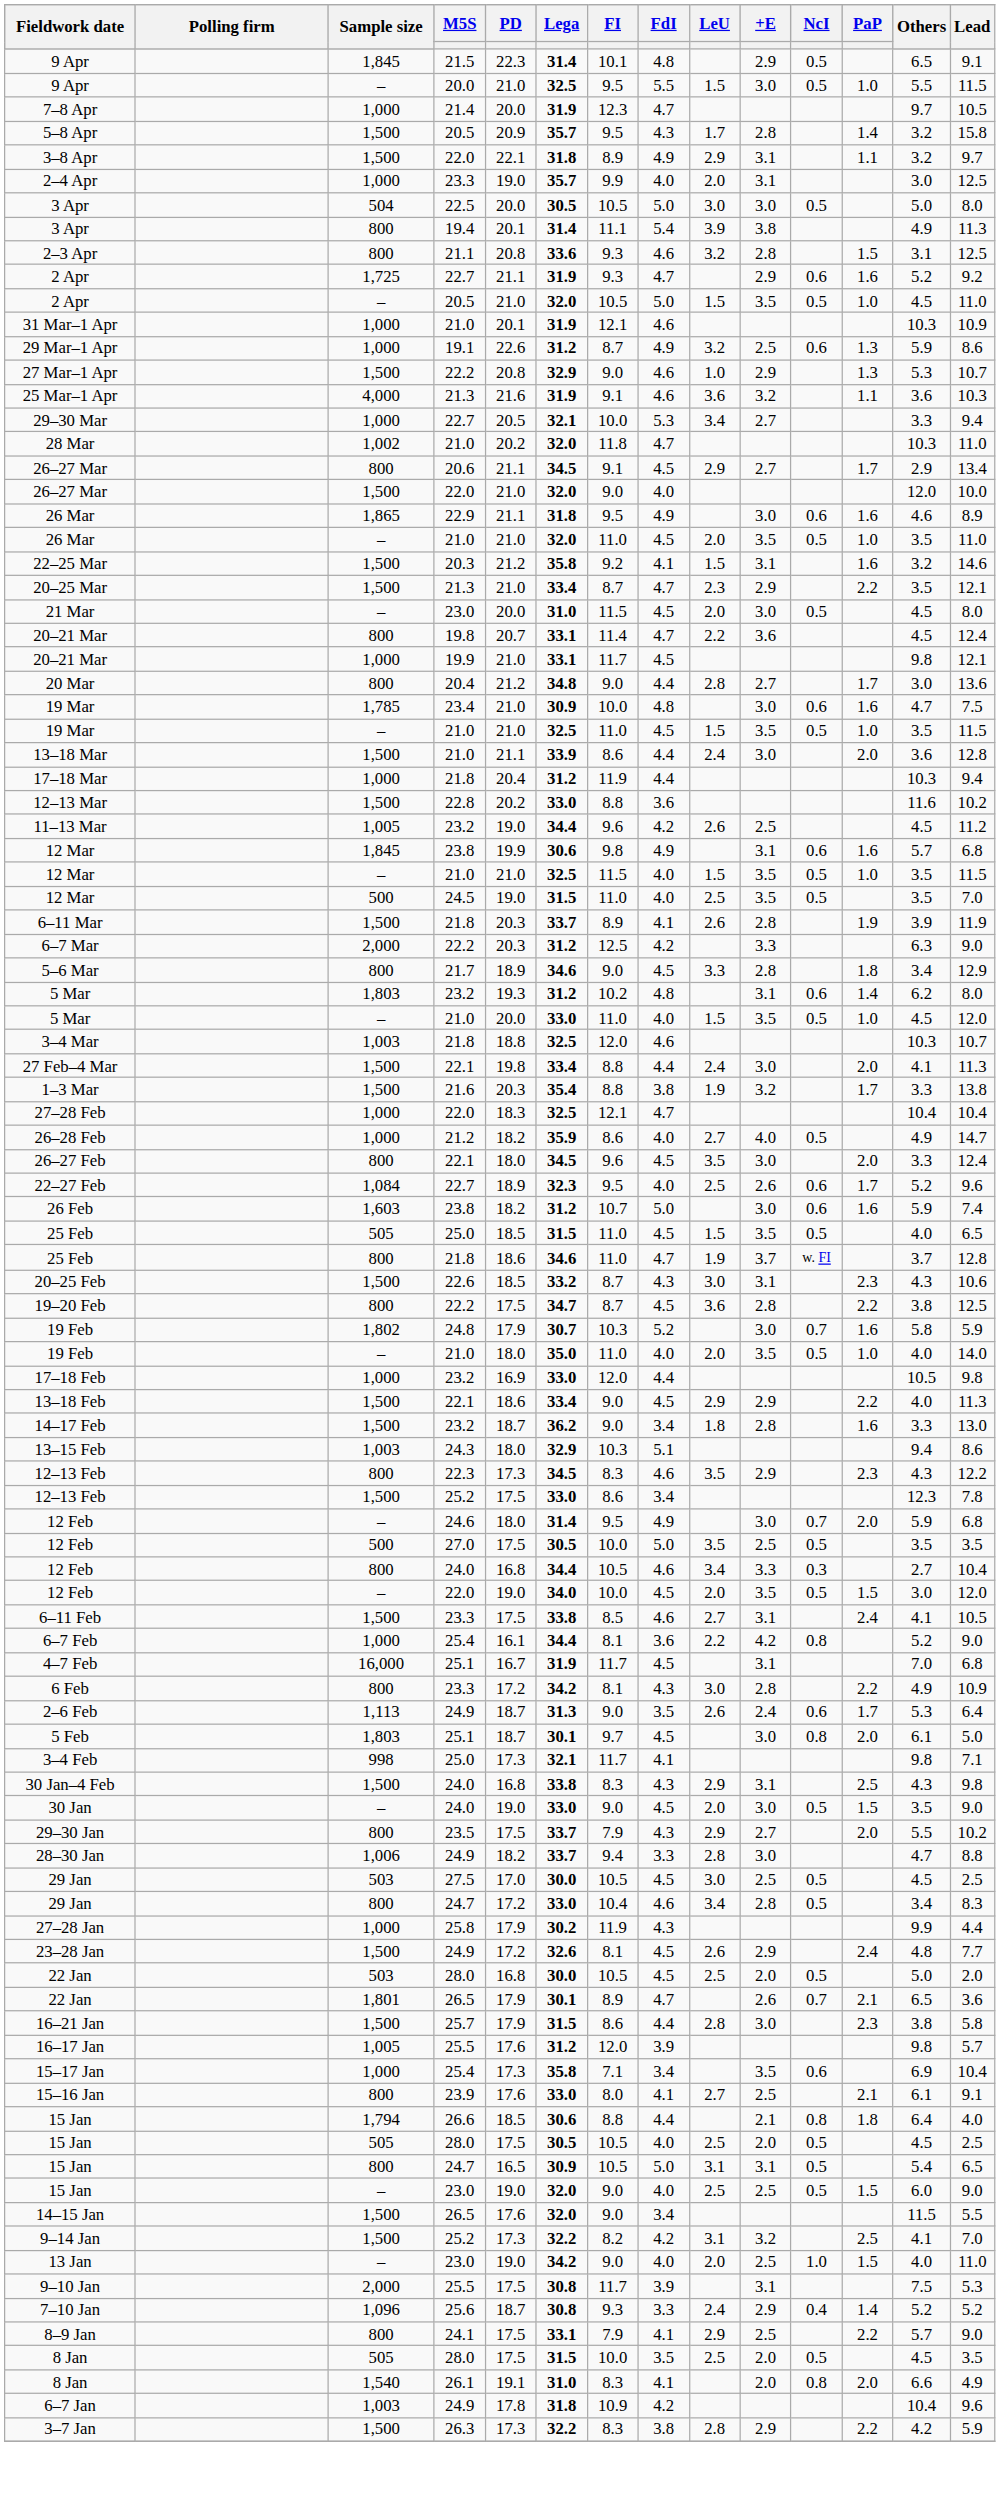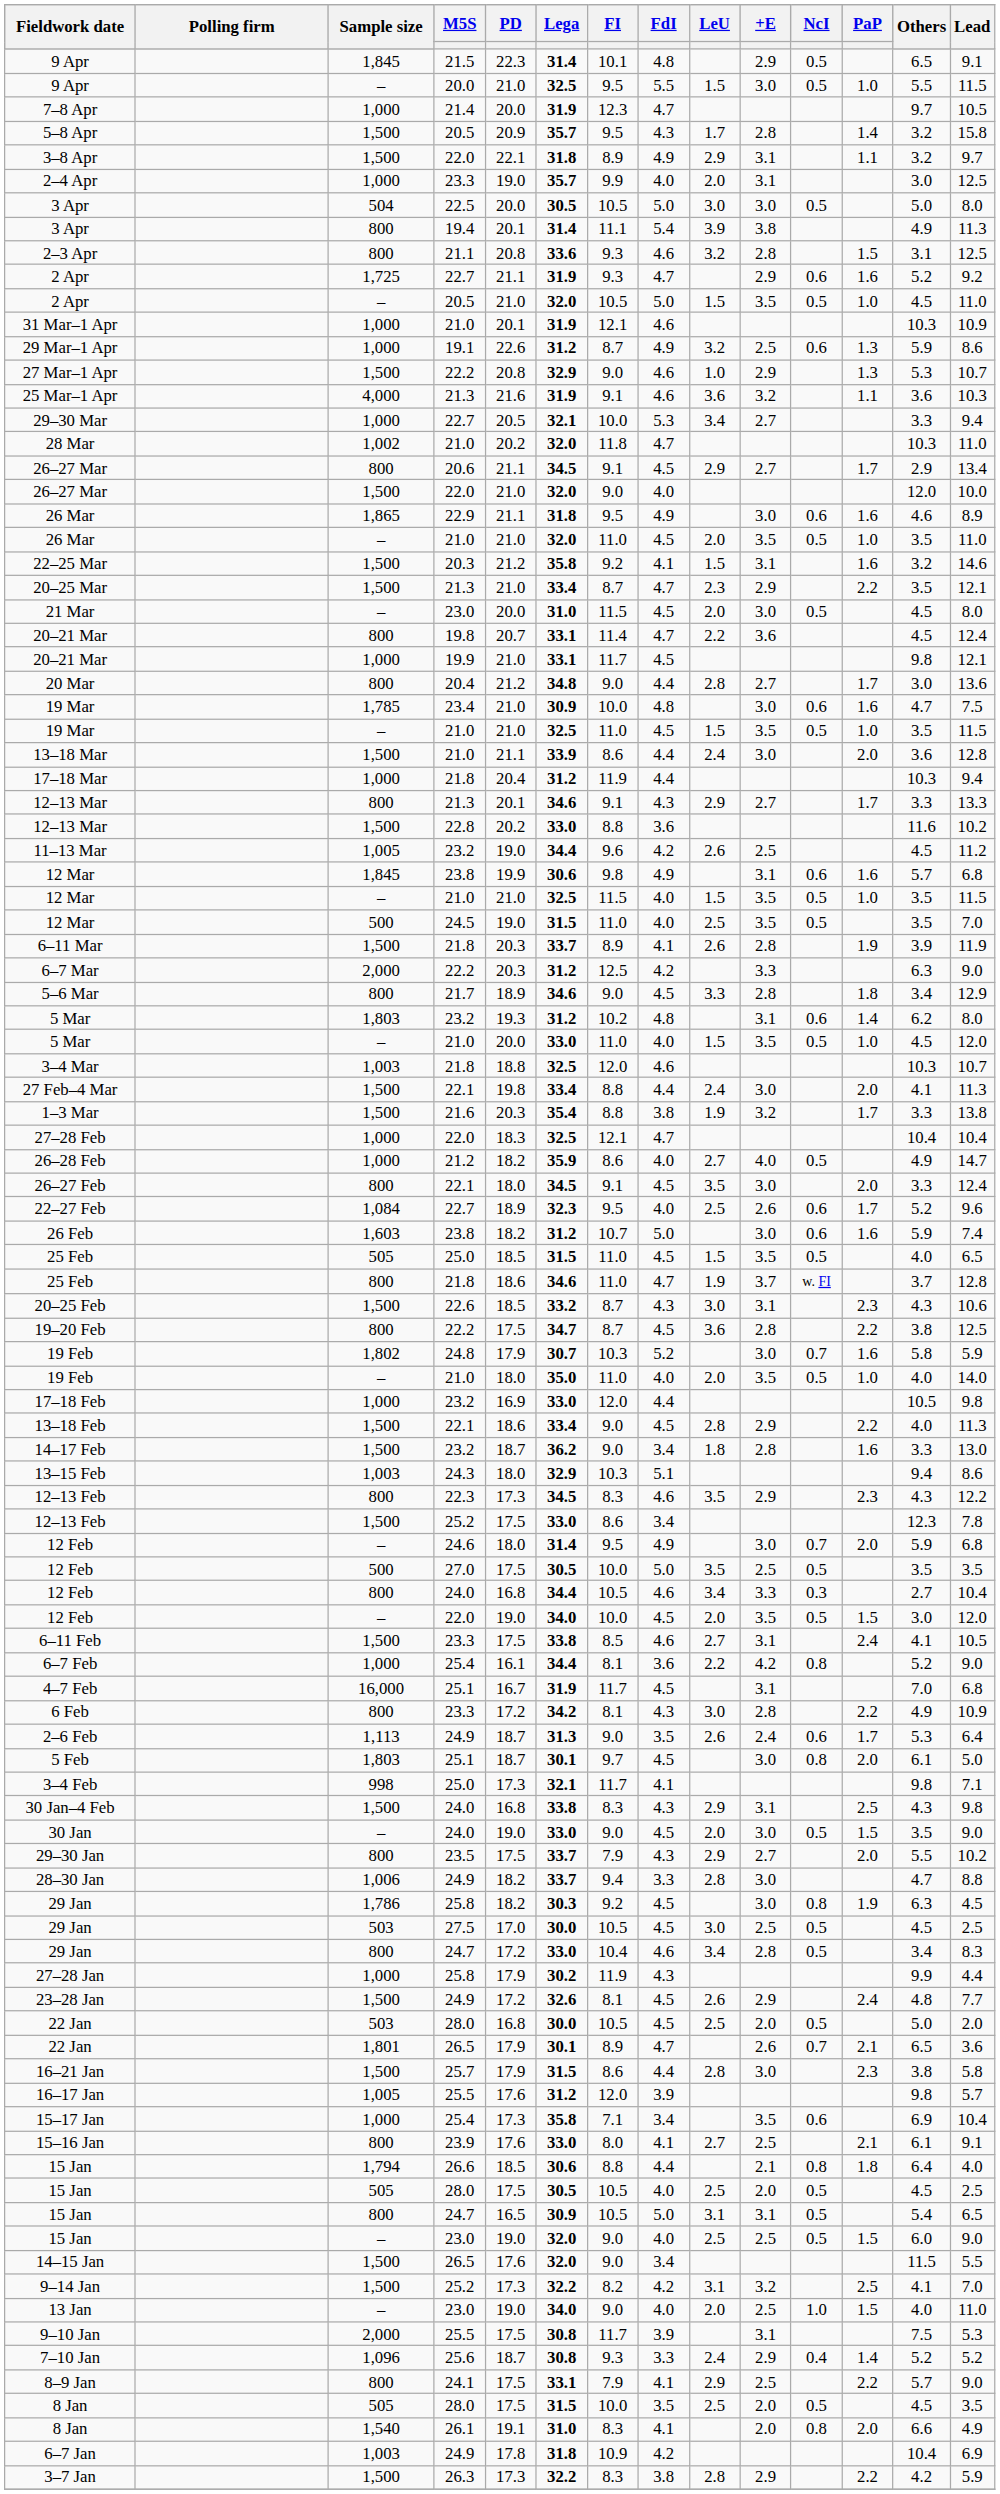+ row: (70, 802)
(613, 1161) 9.6 -> (613, 1185) 9.1
(715, 1401) 2.9 -> (715, 1425) 2.8
+ row: (70, 1903)
(562, 2262) 34.2 -> (562, 2310) 34.0
(972, 2405) 9.6 -> (972, 2453) 6.9
